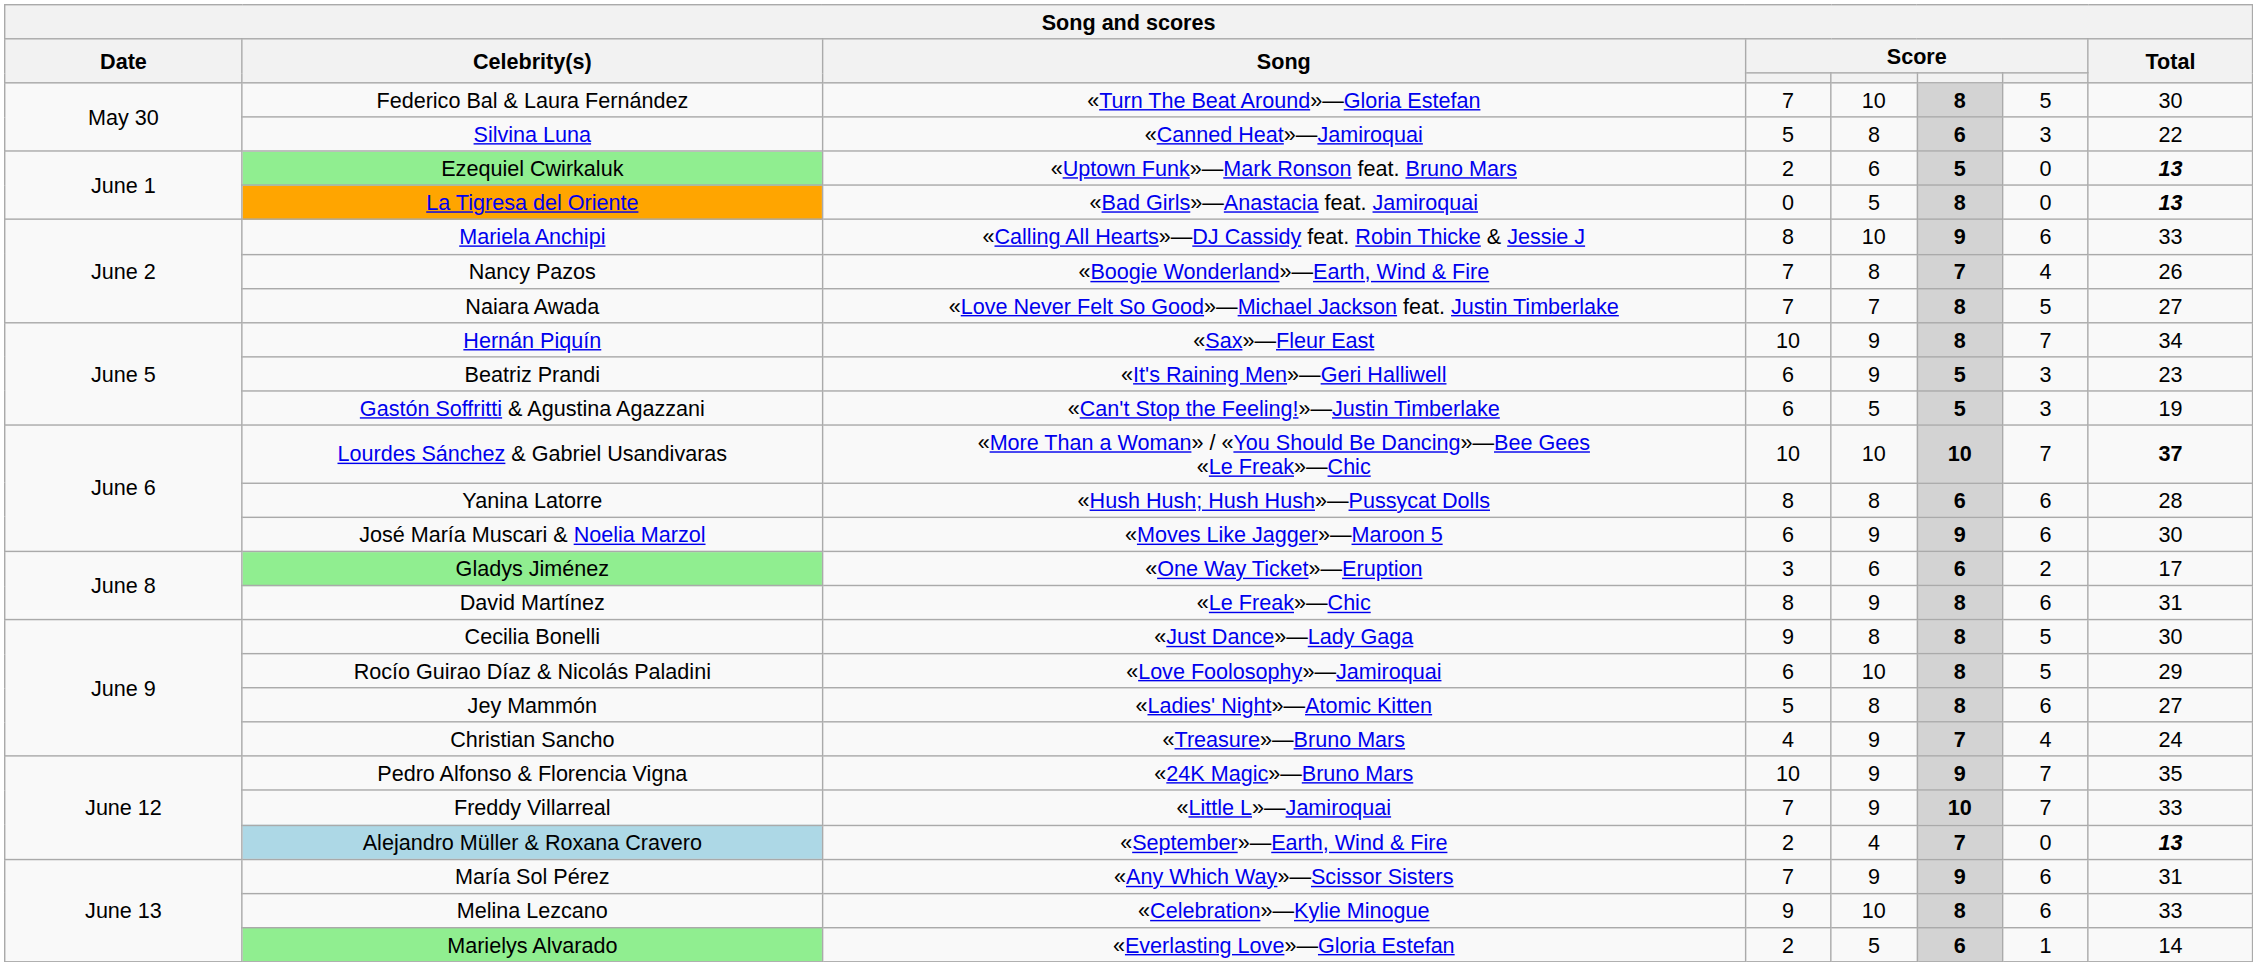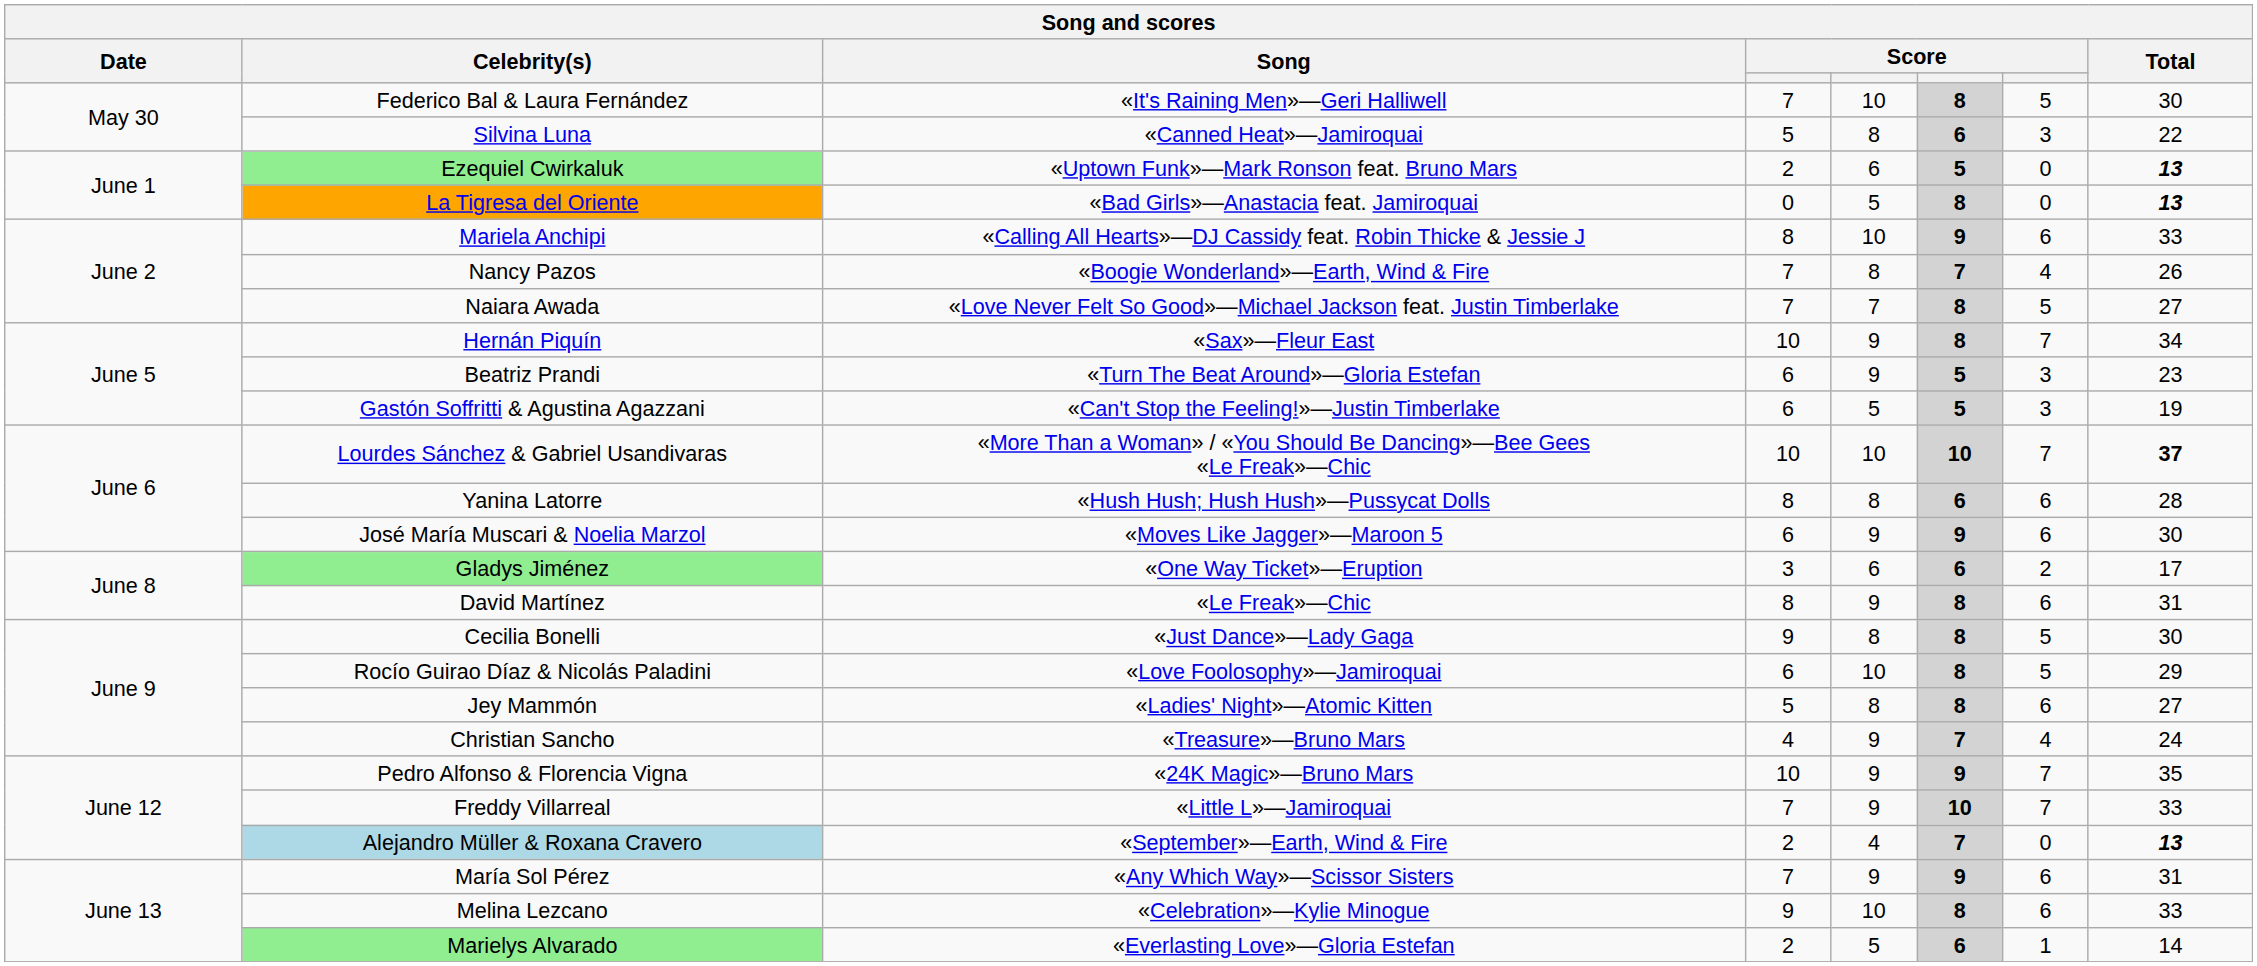(1284, 100) «Turn The Beat Around»—Gloria Estefan -> (1284, 100) «It's Raining Men»—Geri Halliwell
(1284, 374) «It's Raining Men»—Geri Halliwell -> (1284, 374) «Turn The Beat Around»—Gloria Estefan
